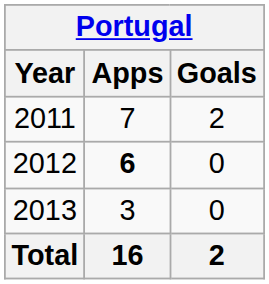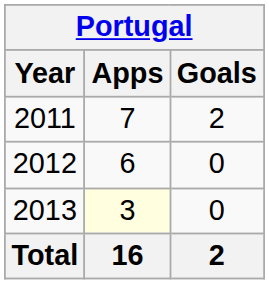(127, 164) bold -> (127, 164) normal
(127, 210) no background -> (127, 210) lightyellow background
